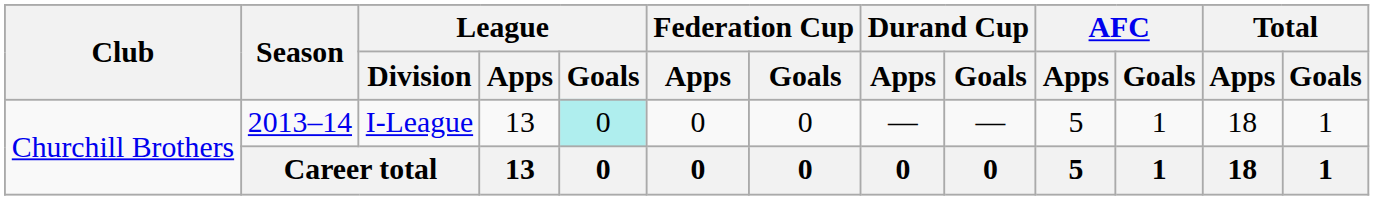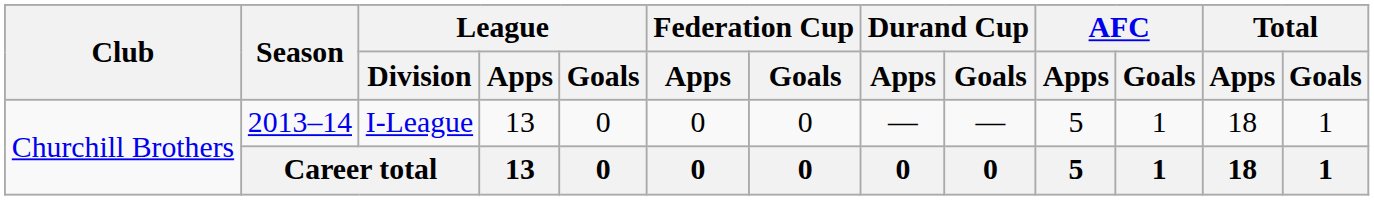(603, 122) paleturquoise background -> (603, 122) no background
